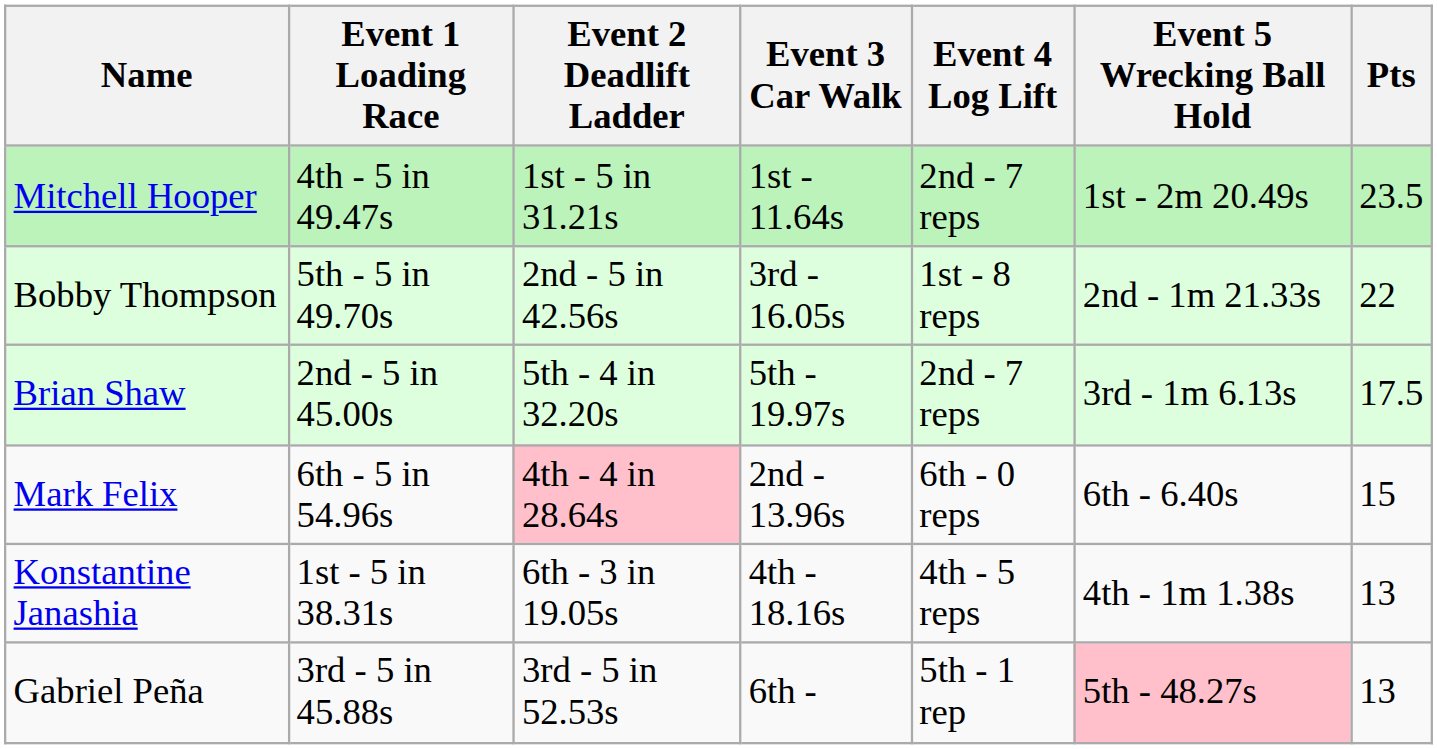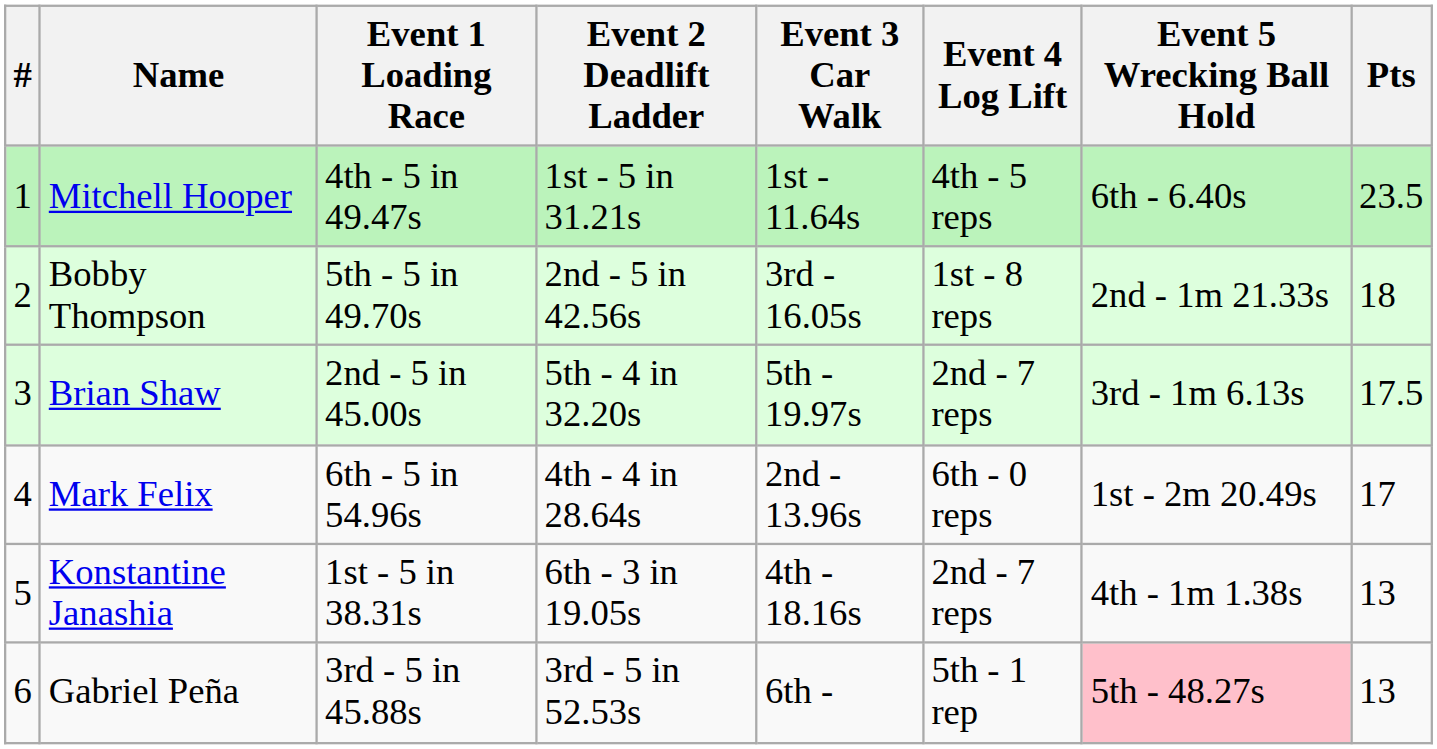+ column: (23, 75)
(971, 195) 2nd - 7 reps -> (979, 195) 4th - 5 reps
(1196, 195) 1st - 2m 20.49s -> (1169, 195) 6th - 6.40s
(1377, 294) 22 -> (1377, 294) 18
(589, 493) pink background -> (611, 493) no background
(1161, 493) 6th - 6.40s -> (1204, 493) 1st - 2m 20.49s
(1377, 493) 15 -> (1377, 493) 17
(967, 592) 4th - 5 reps -> (983, 592) 2nd - 7 reps
